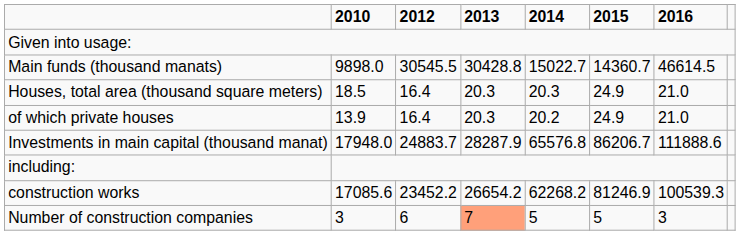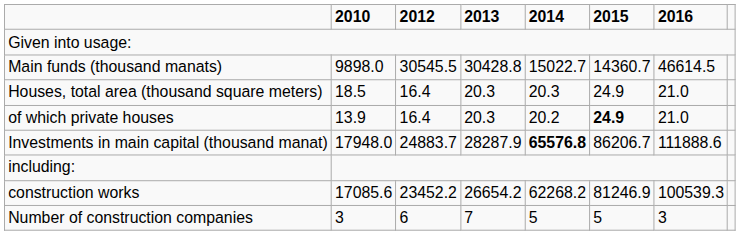(609, 117) normal -> (609, 117) bold
(557, 142) normal -> (557, 142) bold
(469, 218) lightsalmon background -> (469, 218) no background
